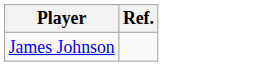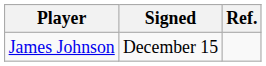+ column: (170, 18)
